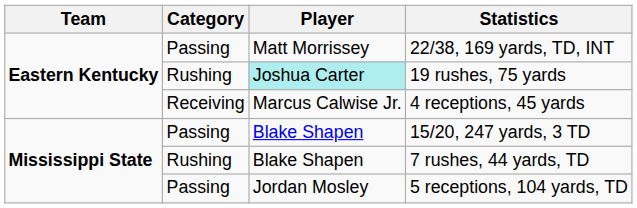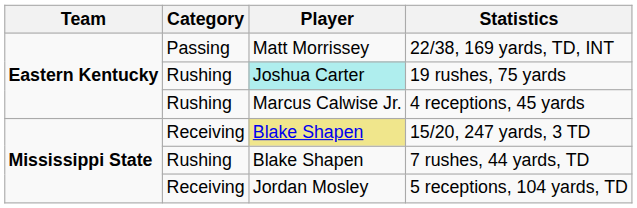(206, 103) Receiving -> (199, 103) Rushing
(198, 132) Passing -> (206, 132) Receiving
(308, 132) no background -> (308, 132) khaki background
(198, 188) Passing -> (206, 188) Receiving
